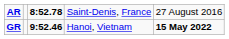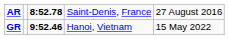(184, 27) bold -> (183, 27) normal
